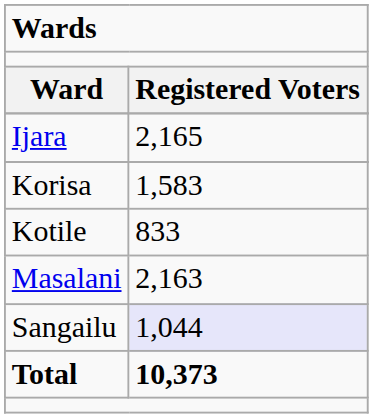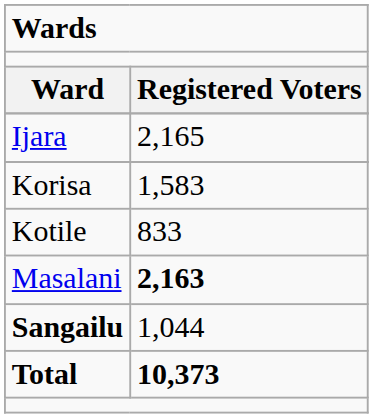(169, 279) normal -> (171, 279) bold
(64, 326) normal -> (68, 326) bold
(169, 326) lavender background -> (171, 326) no background
